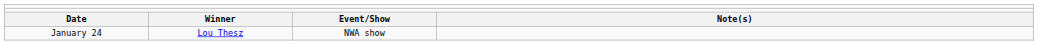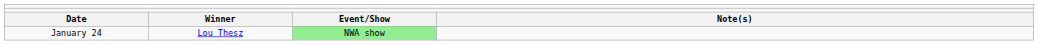(364, 33) no background -> (364, 33) lightgreen background
